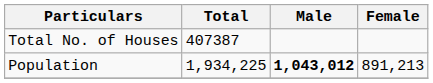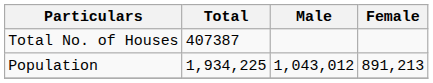(314, 65) bold -> (314, 65) normal
